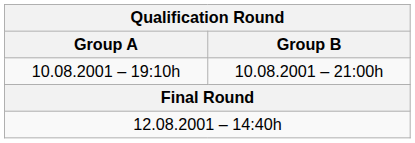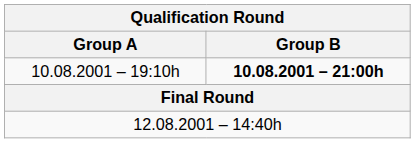(309, 70) normal -> (308, 70) bold
